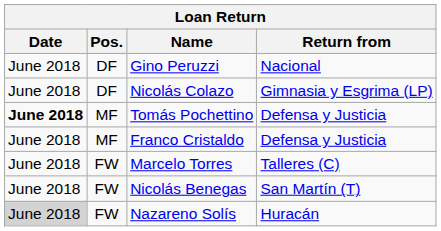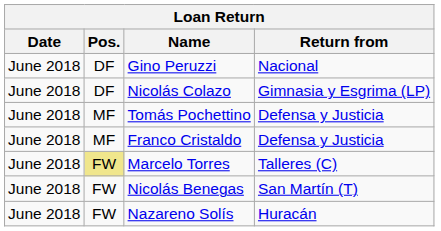(46, 115) bold -> (44, 115) normal
(107, 164) no background -> (104, 164) khaki background
(44, 213) lightgrey background -> (44, 213) no background
